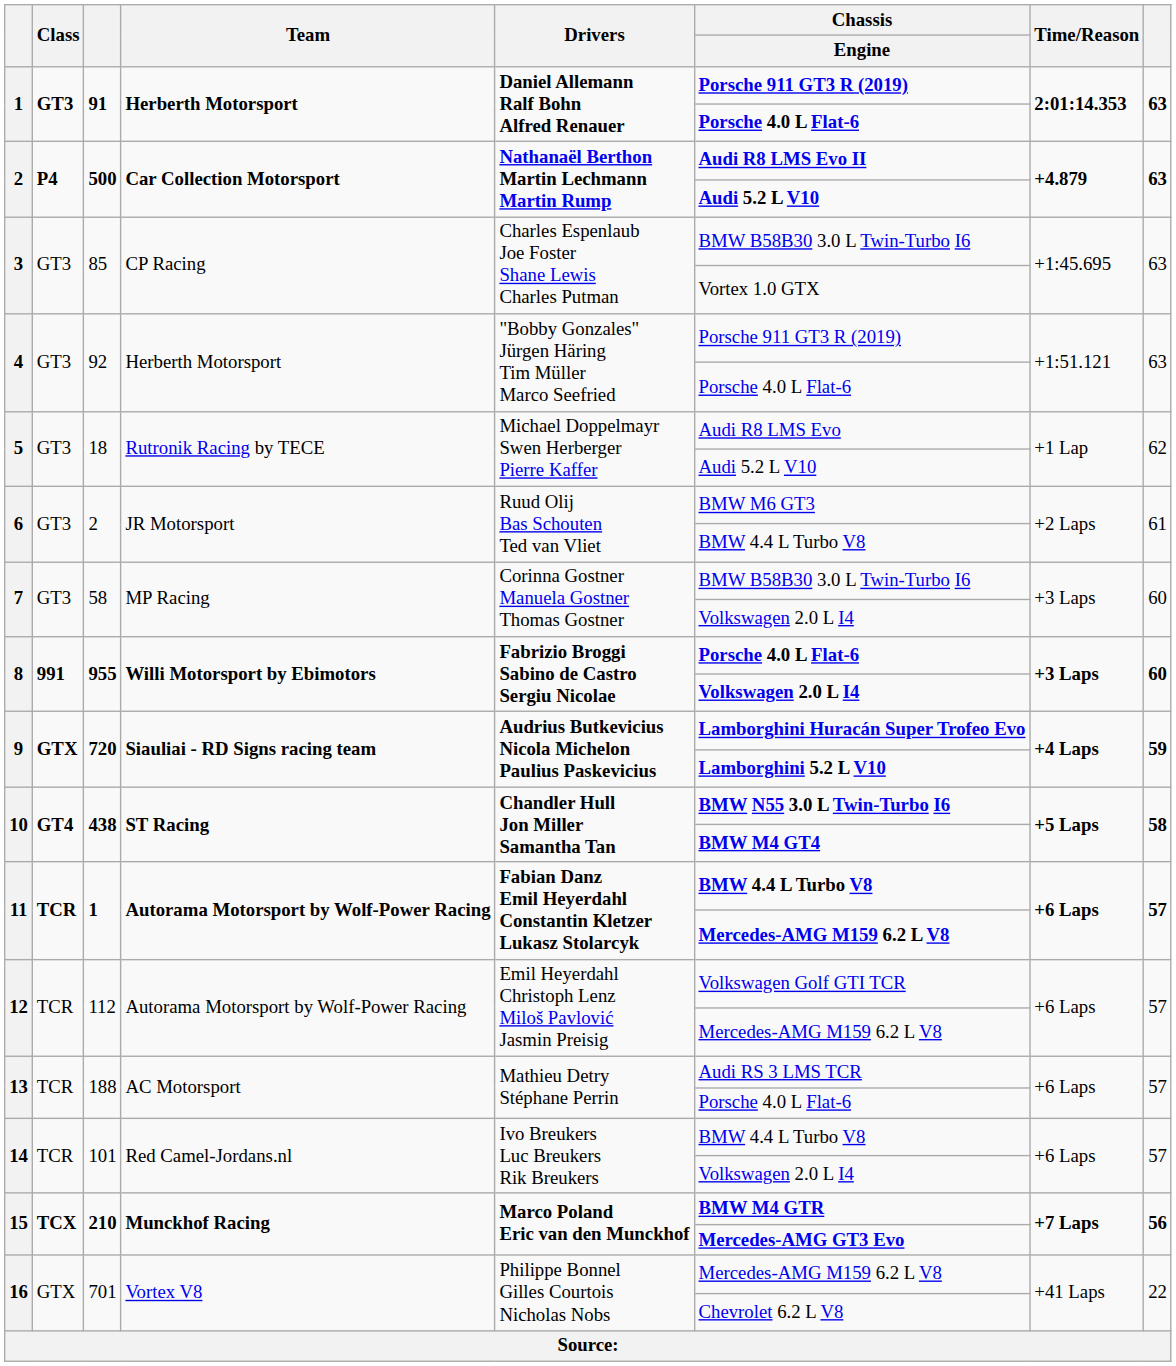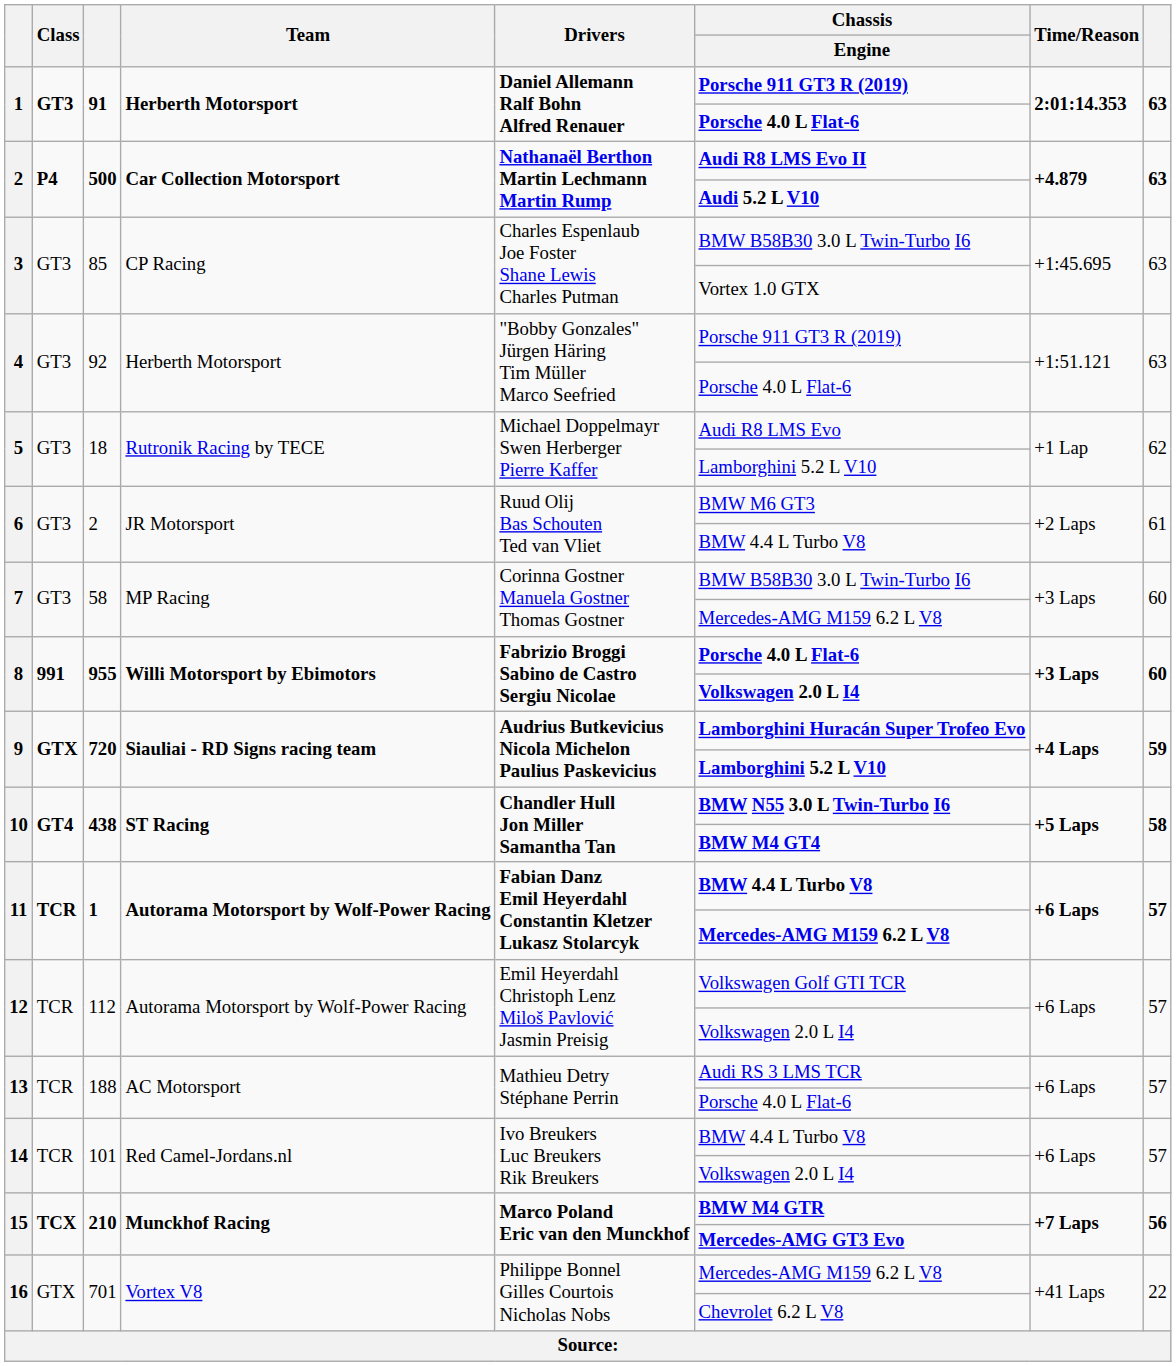(757, 467) Audi 5.2 L V10 -> (787, 467) Lamborghini 5.2 L V10
(776, 617) Volkswagen 2.0 L I4 -> (820, 617) Mercedes-AMG M159 6.2 L V8
(820, 1031) Mercedes-AMG M159 6.2 L V8 -> (776, 1031) Volkswagen 2.0 L I4
